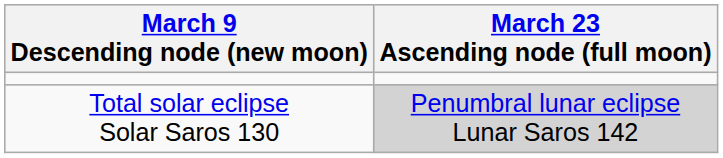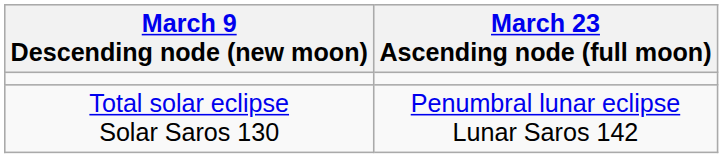(545, 118) lightgrey background -> (545, 118) no background
